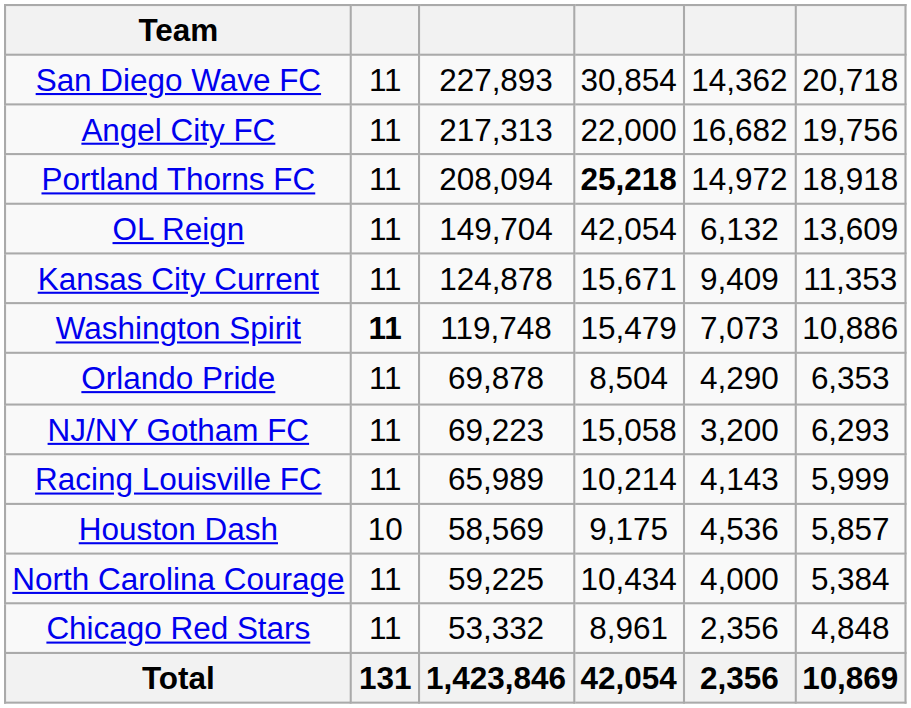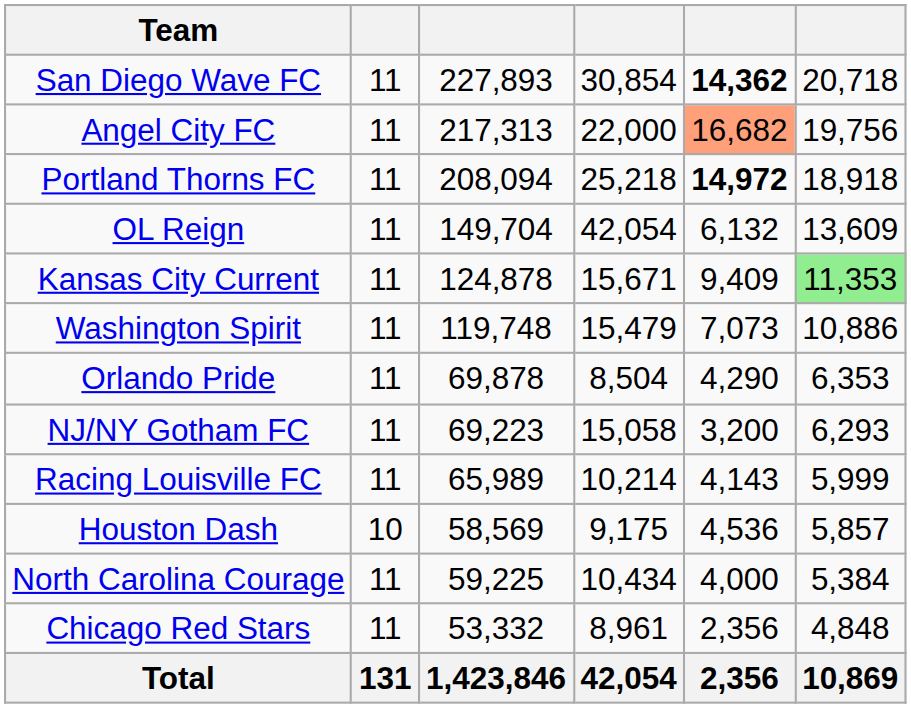(739, 80) normal -> (739, 80) bold
(739, 130) no background -> (739, 130) lightsalmon background
(629, 180) bold -> (629, 180) normal
(739, 180) normal -> (739, 180) bold
(850, 279) no background -> (850, 279) lightgreen background
(385, 329) bold -> (385, 329) normal
